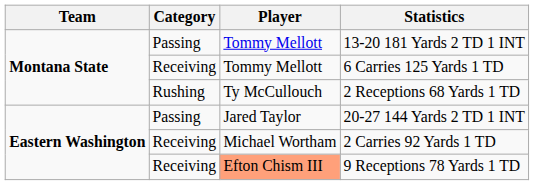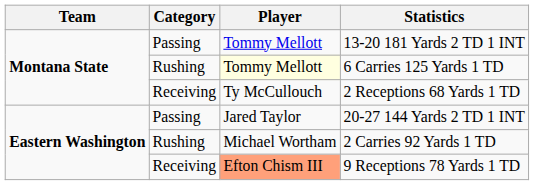(184, 67) Receiving -> (179, 67) Rushing
(273, 67) no background -> (273, 67) lightyellow background
(179, 92) Rushing -> (184, 92) Receiving
(184, 141) Receiving -> (179, 141) Rushing
